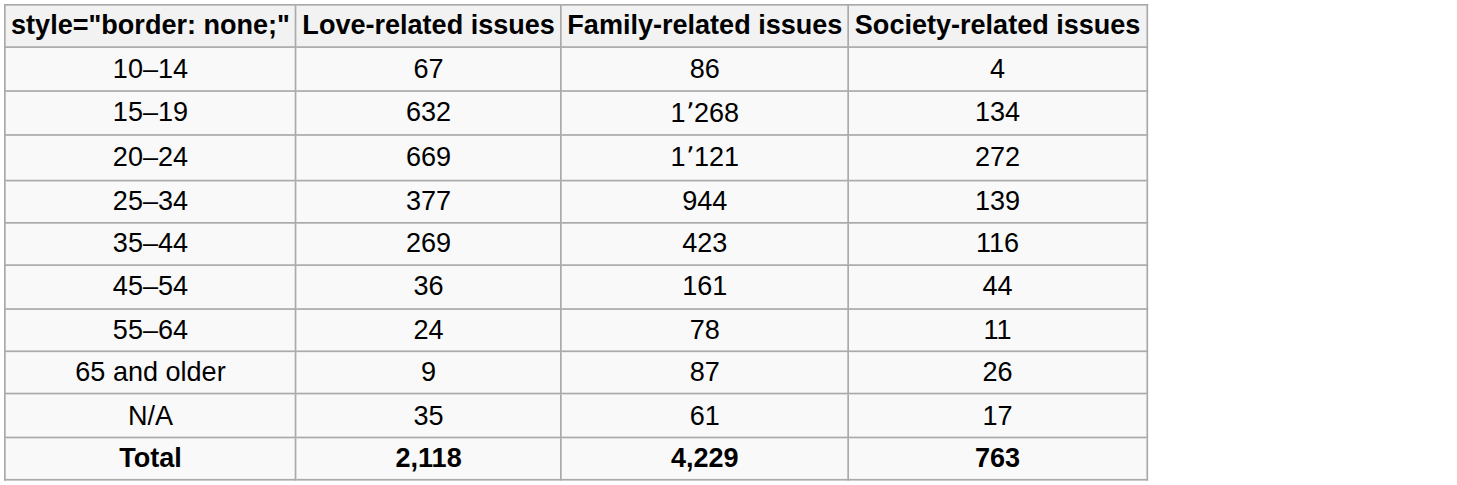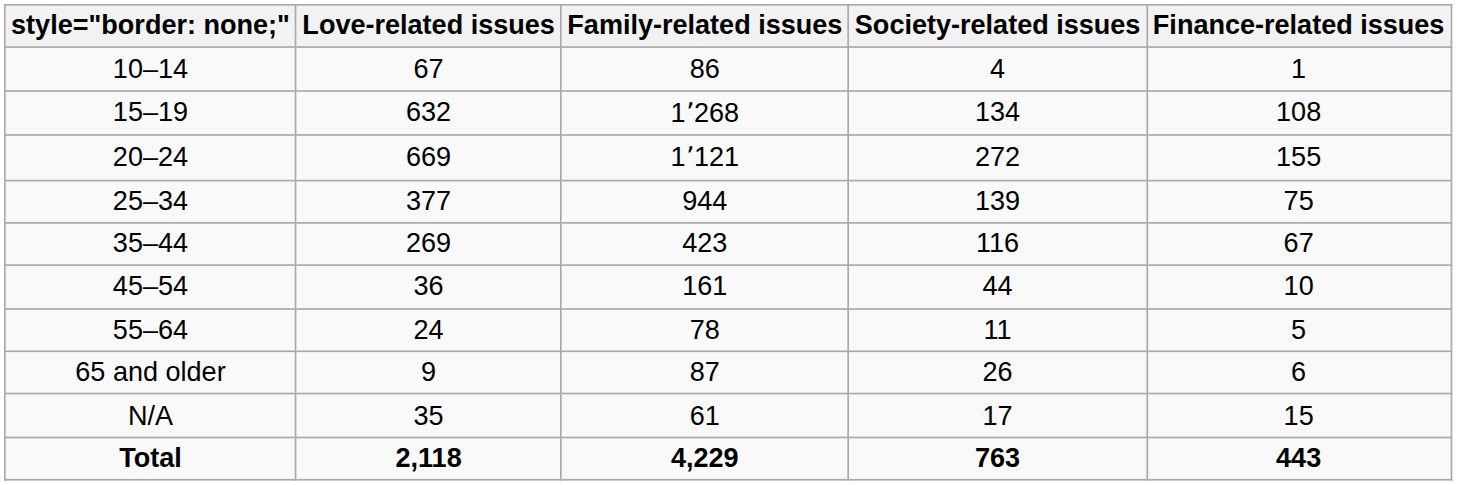+ column: (1299, 25)
